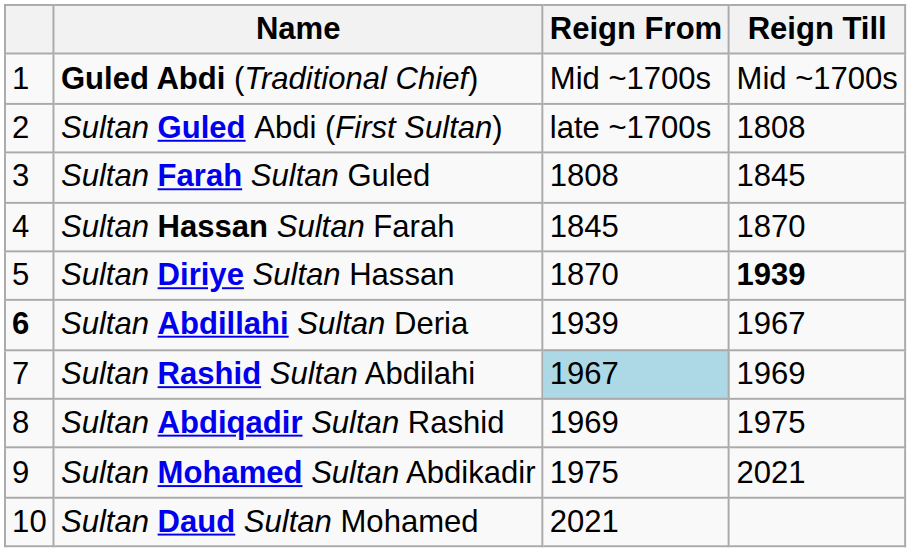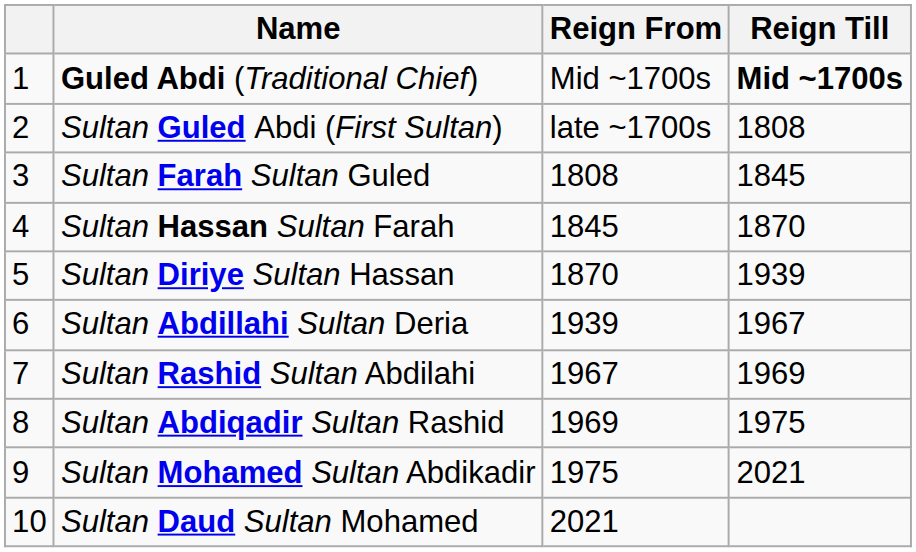(817, 78) normal -> (820, 78) bold
(771, 275) bold -> (771, 275) normal
(21, 324) bold -> (21, 324) normal
(584, 373) lightblue background -> (584, 373) no background
